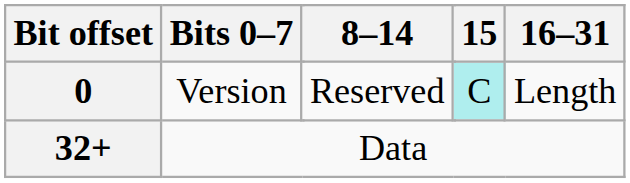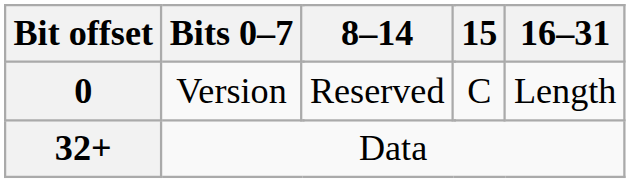(479, 90) paleturquoise background -> (479, 90) no background
